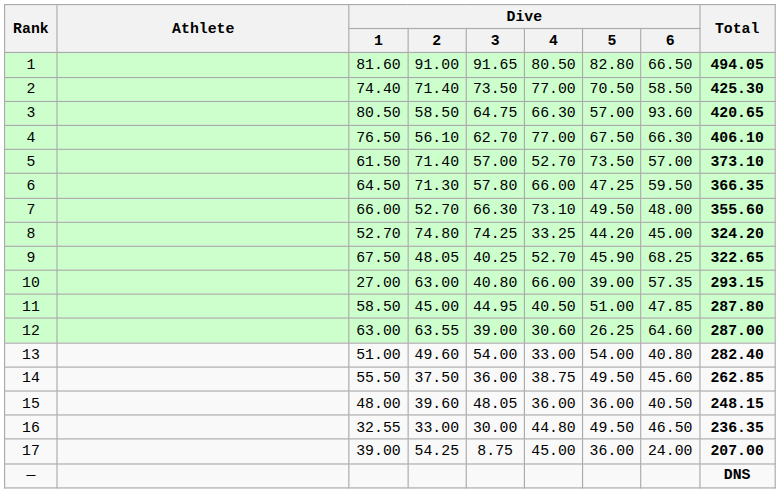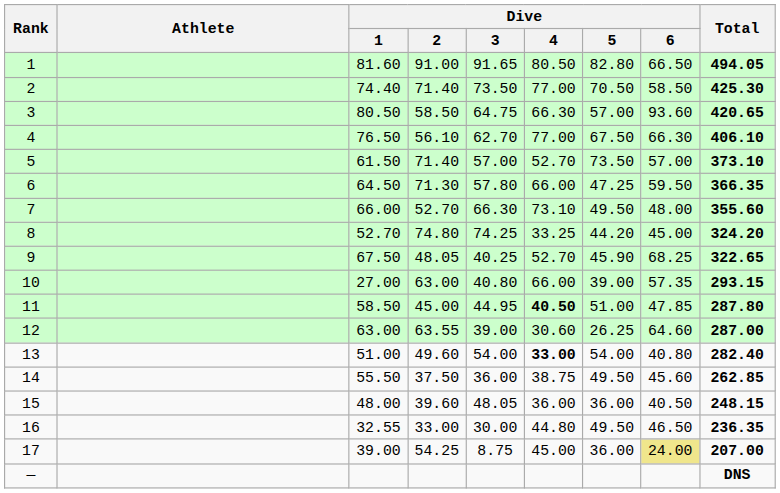(554, 306) normal -> (554, 306) bold
(554, 355) normal -> (554, 355) bold
(670, 451) no background -> (670, 451) khaki background
